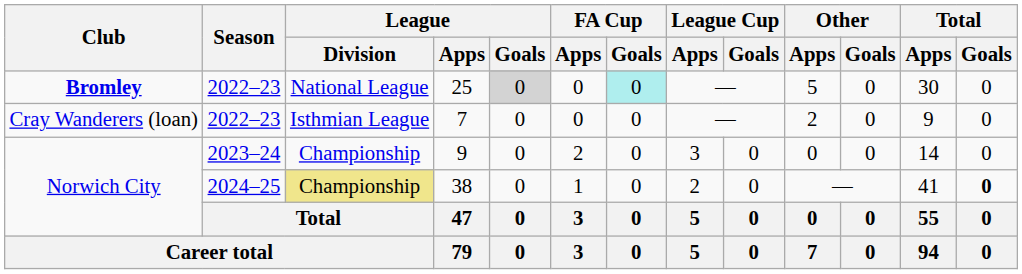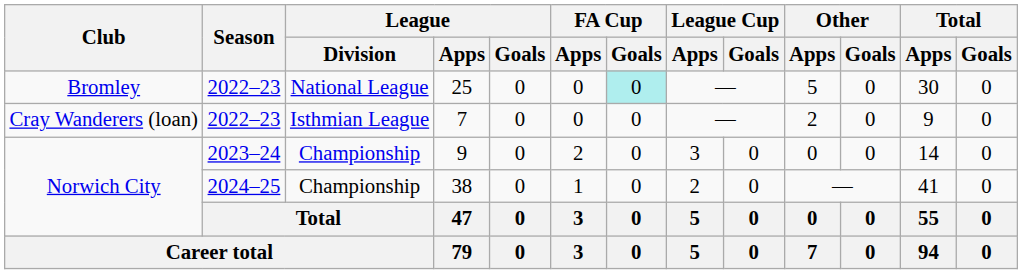(104, 86) bold -> (104, 86) normal
(520, 86) lightgrey background -> (520, 86) no background
(360, 185) khaki background -> (360, 185) no background
(987, 185) bold -> (987, 185) normal
